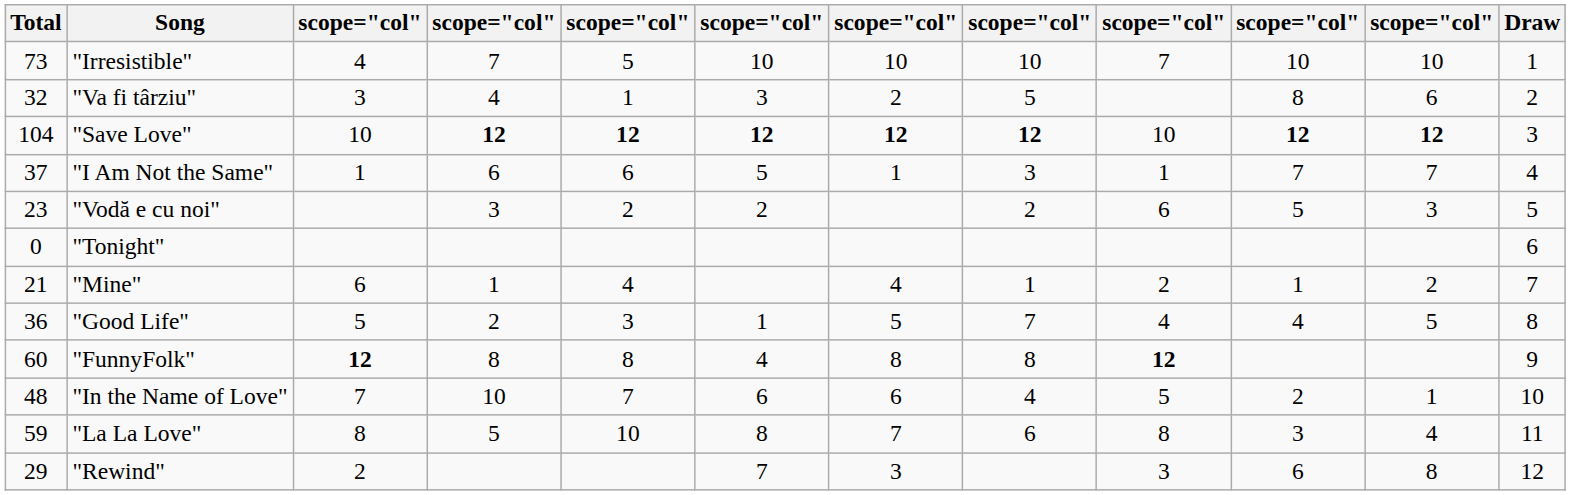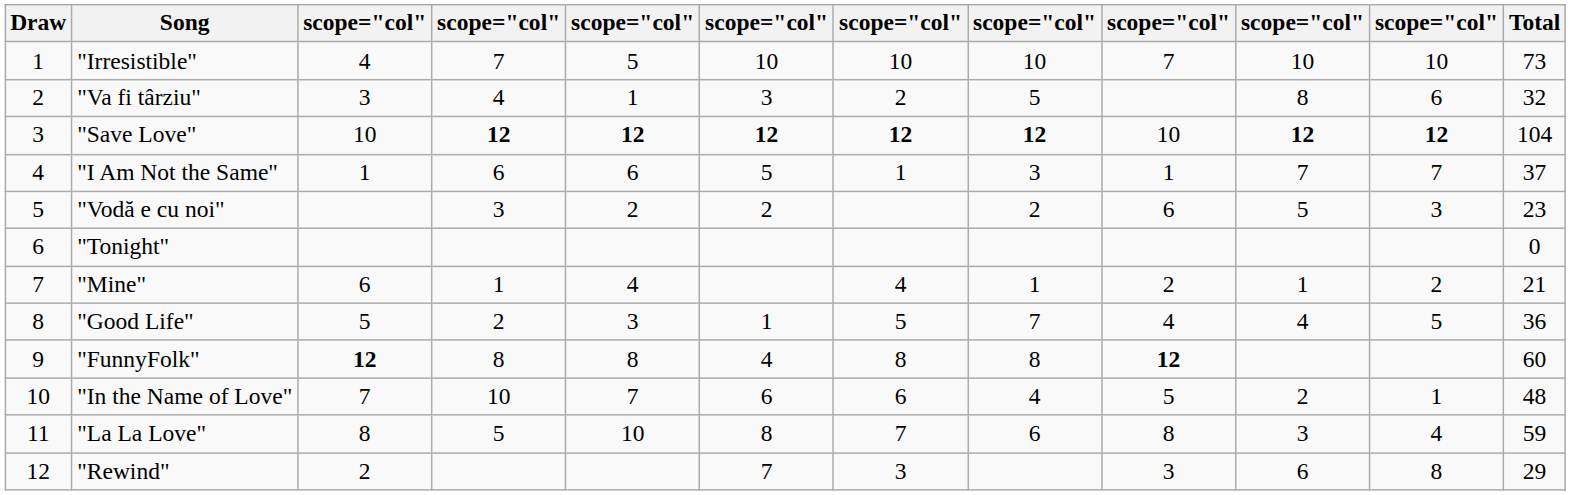columns swapped: (1532, 23) <-> (36, 23)
